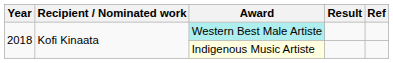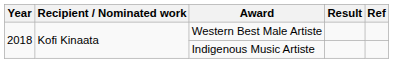(257, 31) paleturquoise background -> (257, 31) no background
(253, 49) lightyellow background -> (253, 49) no background
